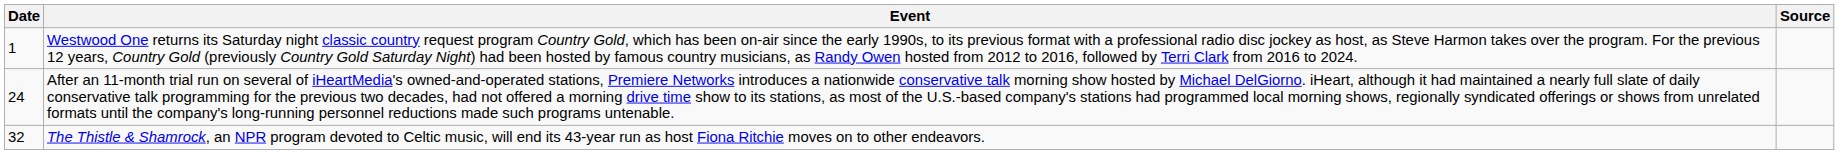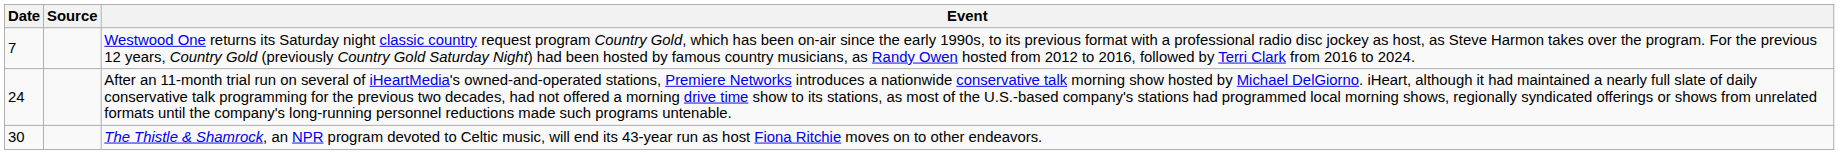columns swapped: (910, 16) <-> (1805, 16)
(12, 48) 1 -> (12, 48) 7
(16, 137) 32 -> (16, 137) 30
